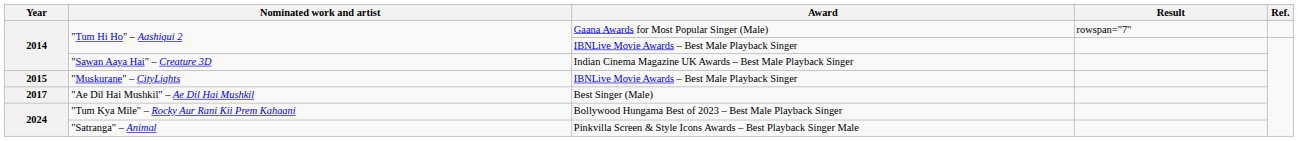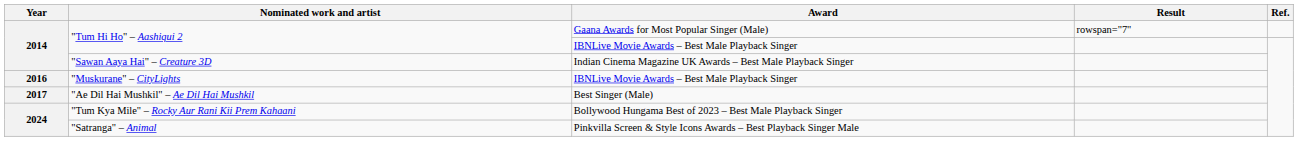(37, 78) 2015 -> (37, 78) 2016
